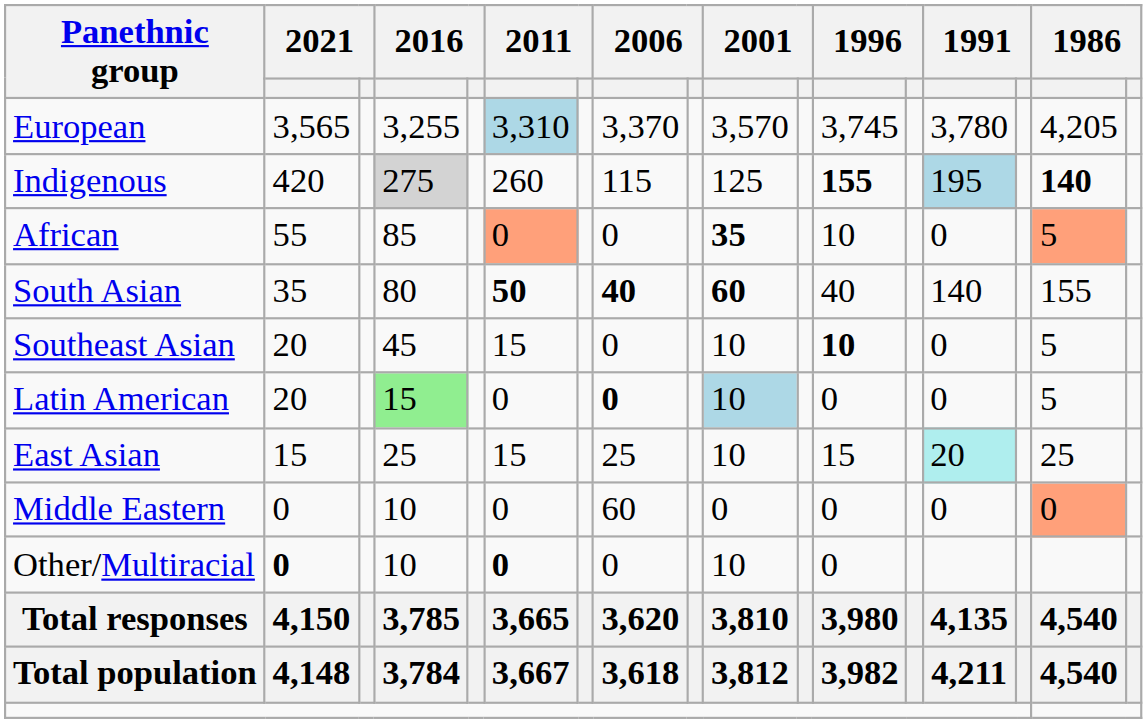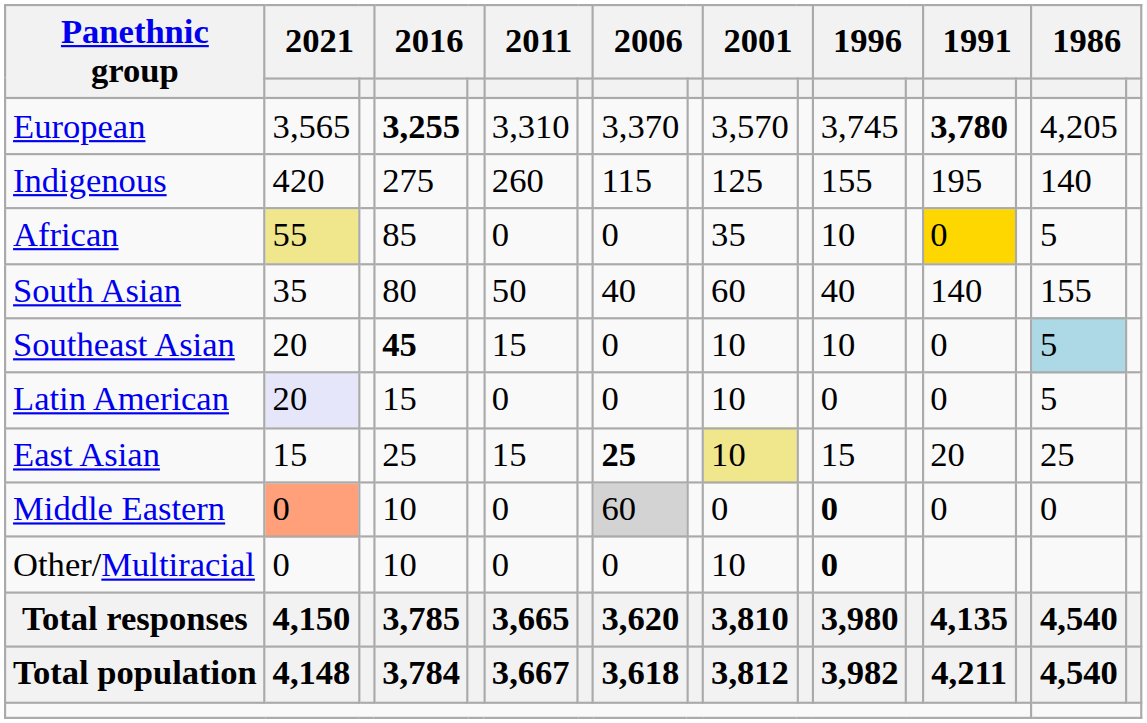(421, 125) normal -> (421, 125) bold
(531, 125) lightblue background -> (531, 125) no background
(969, 125) normal -> (969, 125) bold
(408, 180) lightgrey background -> (408, 180) no background
(847, 180) bold -> (847, 180) normal
(956, 180) lightblue background -> (956, 180) no background
(1066, 180) bold -> (1066, 180) normal
(290, 235) no background -> (290, 235) khaki background
(500, 235) lightsalmon background -> (500, 235) no background
(728, 235) bold -> (728, 235) normal
(939, 235) no background -> (939, 235) gold background
(1049, 235) lightsalmon background -> (1049, 235) no background
(509, 290) bold -> (509, 290) normal
(619, 290) bold -> (619, 290) normal
(728, 290) bold -> (728, 290) normal
(400, 344) normal -> (400, 344) bold
(838, 344) bold -> (838, 344) normal
(1049, 344) no background -> (1049, 344) lightblue background
(290, 399) no background -> (290, 399) lavender background
(400, 399) lightgreen background -> (400, 399) no background
(610, 399) bold -> (610, 399) normal
(728, 399) lightblue background -> (728, 399) no background
(619, 454) normal -> (619, 454) bold
(728, 454) no background -> (728, 454) khaki background
(948, 454) paleturquoise background -> (948, 454) no background
(281, 509) no background -> (281, 509) lightsalmon background
(619, 509) no background -> (619, 509) lightgrey background
(829, 509) normal -> (829, 509) bold
(1049, 509) lightsalmon background -> (1049, 509) no background
(281, 564) bold -> (281, 564) normal
(500, 564) bold -> (500, 564) normal
(829, 564) normal -> (829, 564) bold
